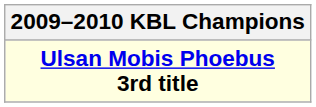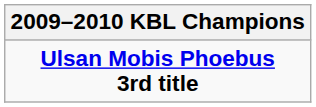(158, 70) lightyellow background -> (158, 70) no background
